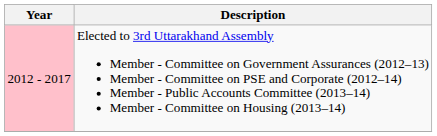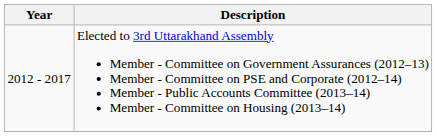(39, 78) pink background -> (39, 78) no background
